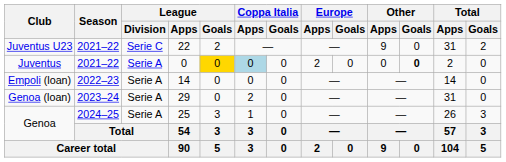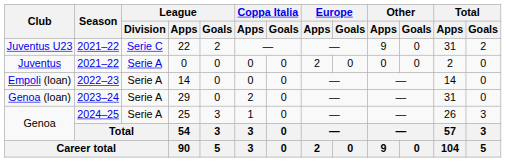(217, 64) gold background -> (217, 64) no background
(250, 64) lightblue background -> (250, 64) no background
(417, 64) bold -> (417, 64) normal
